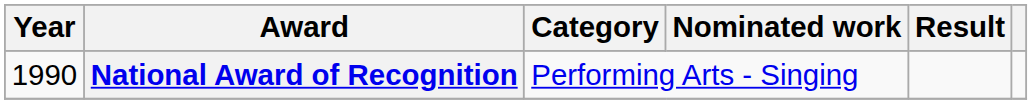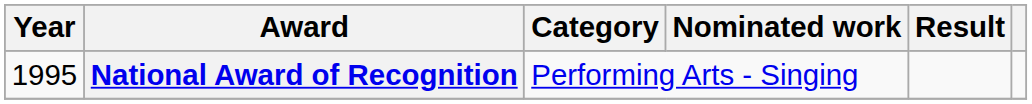(44, 74) 1990 -> (44, 74) 1995
